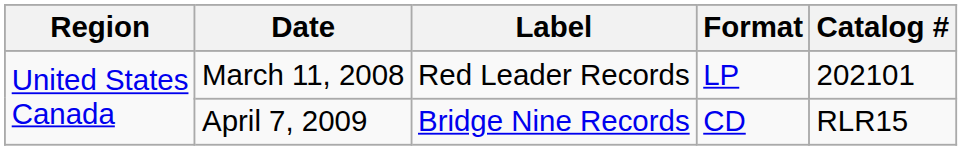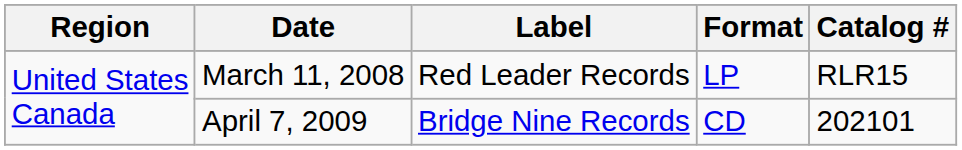(866, 74) 202101 -> (862, 74) RLR15
(862, 121) RLR15 -> (866, 121) 202101
